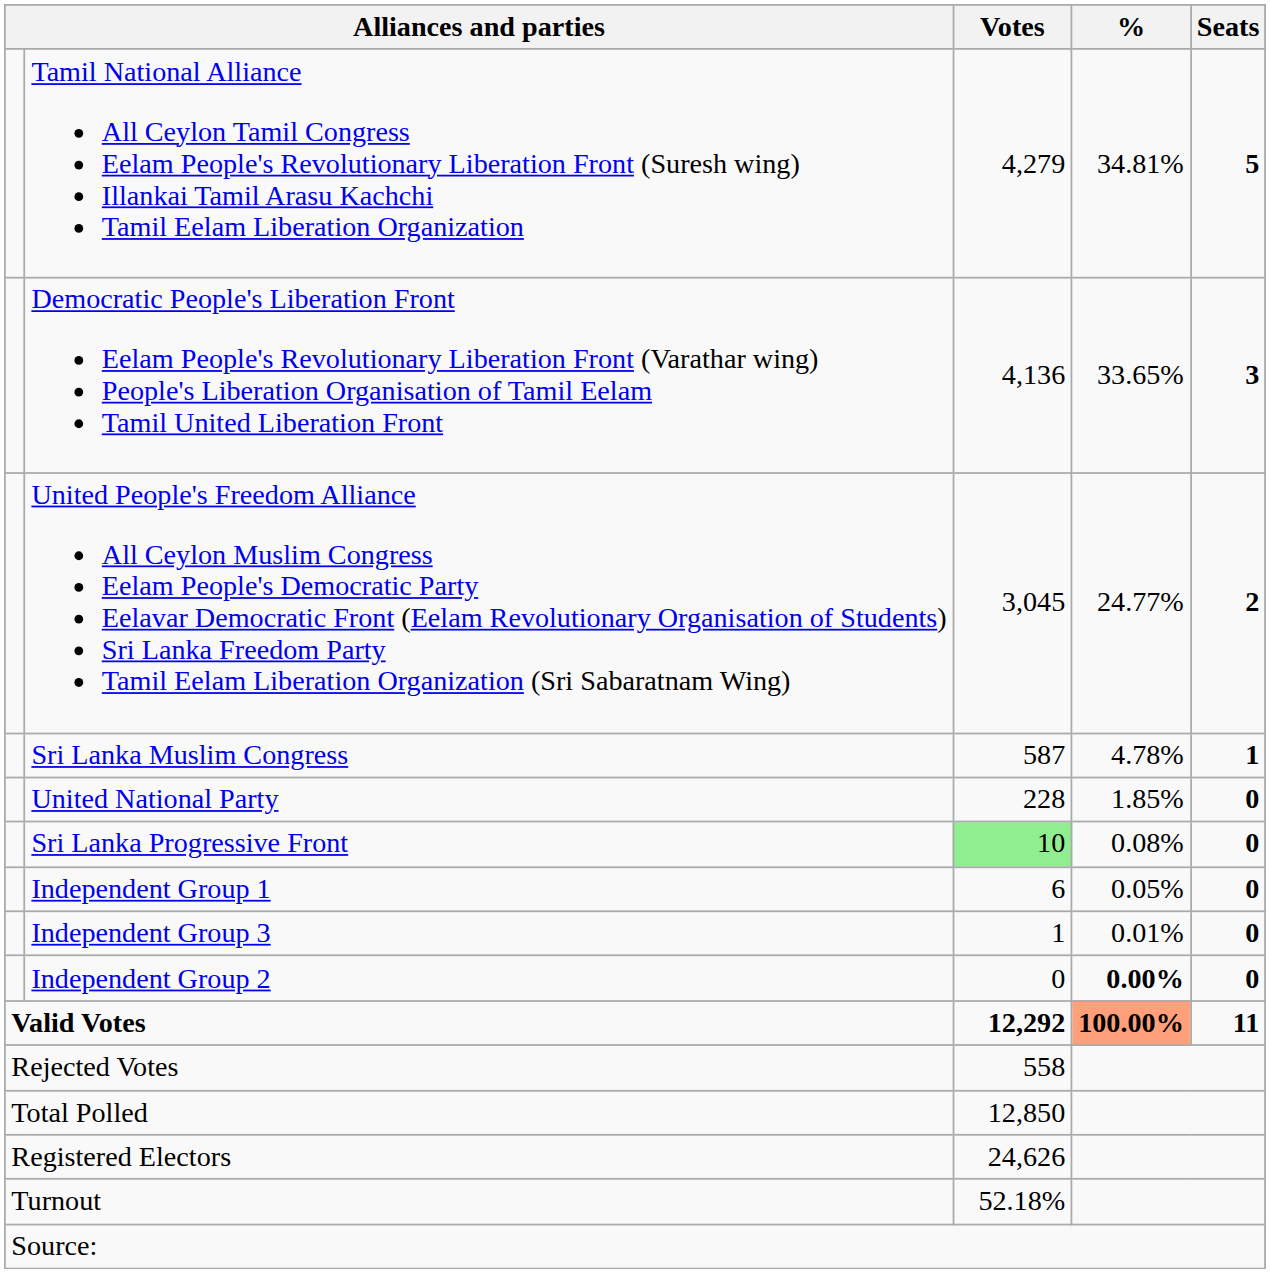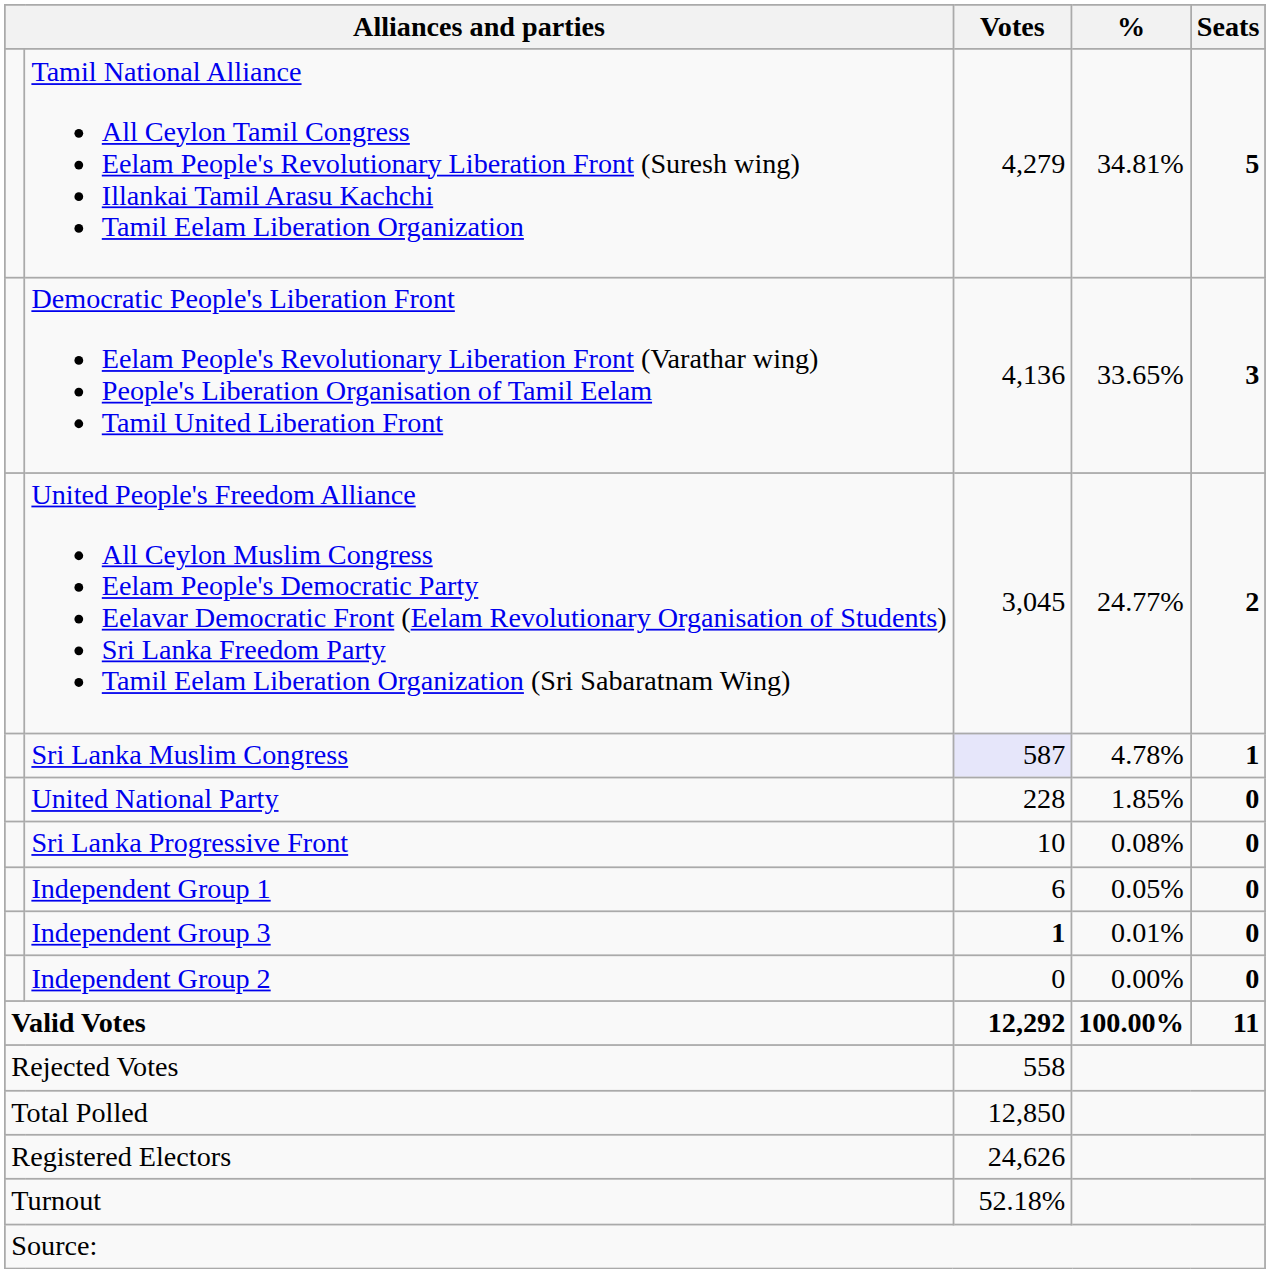(1044, 754) no background -> (1044, 754) lavender background
(1051, 843) lightgreen background -> (1051, 843) no background
(1058, 933) normal -> (1058, 933) bold
(1145, 977) bold -> (1147, 977) normal
(1131, 1022) lightsalmon background -> (1131, 1022) no background
